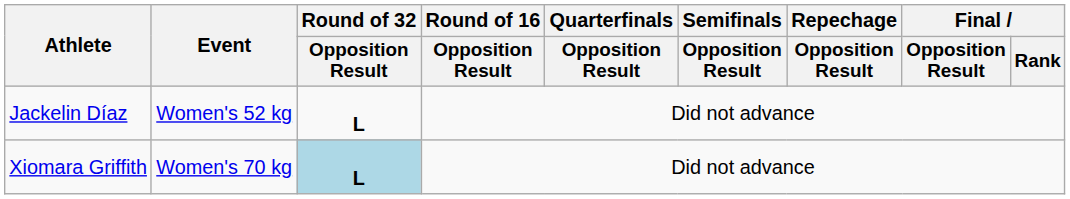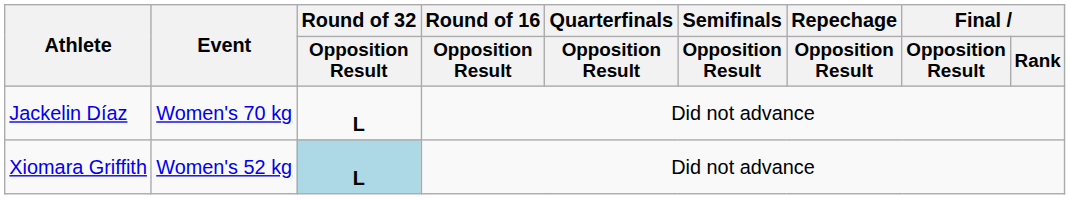(224, 114) Women's 52 kg -> (224, 114) Women's 70 kg
(224, 167) Women's 70 kg -> (224, 167) Women's 52 kg
